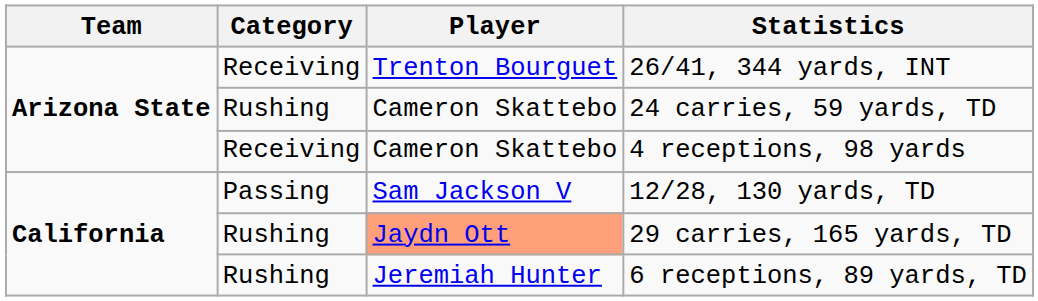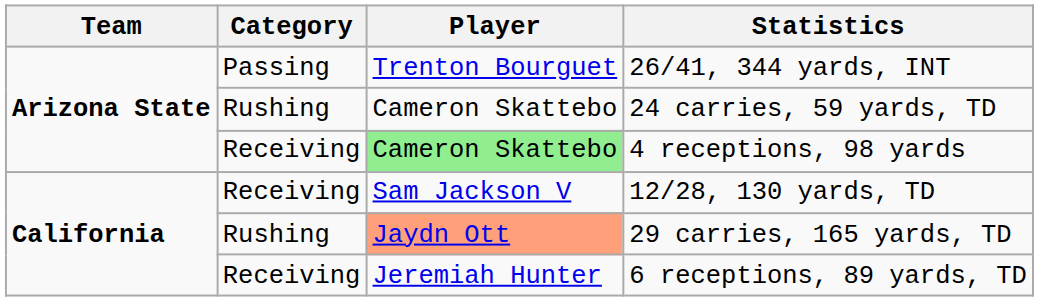(292, 68) Receiving -> (276, 68) Passing
(495, 151) no background -> (495, 151) lightgreen background
(276, 192) Passing -> (292, 192) Receiving
(276, 275) Rushing -> (292, 275) Receiving
